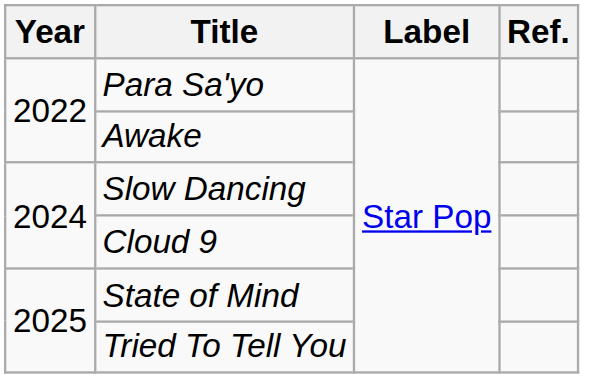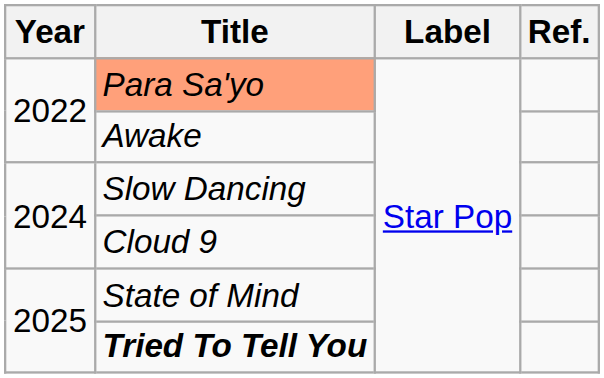(183, 84) no background -> (183, 84) lightsalmon background
(224, 347) normal -> (235, 347) bold
